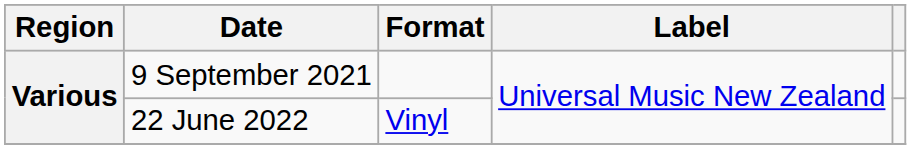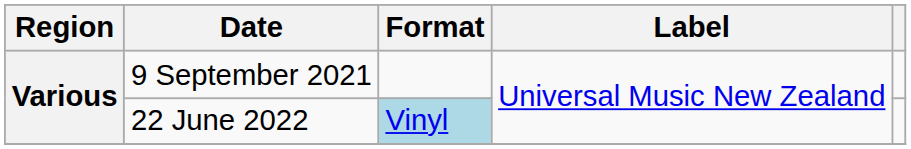(417, 120) no background -> (417, 120) lightblue background
